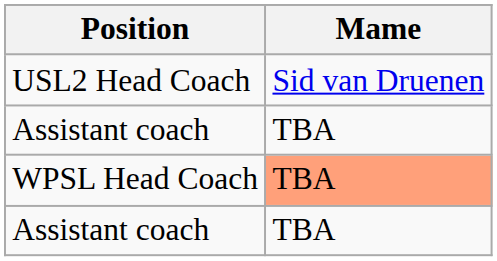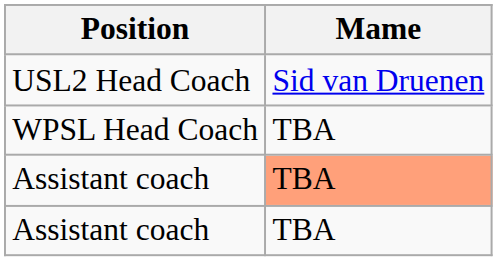(111, 129) Assistant coach -> (135, 129) WPSL Head Coach
(135, 179) WPSL Head Coach -> (111, 179) Assistant coach
